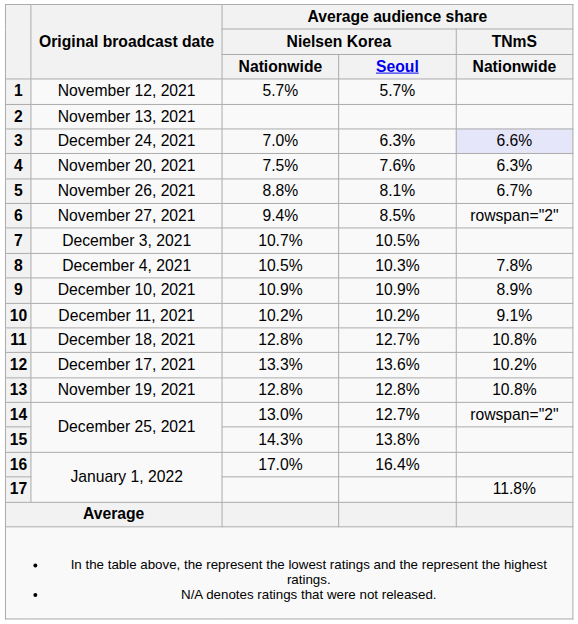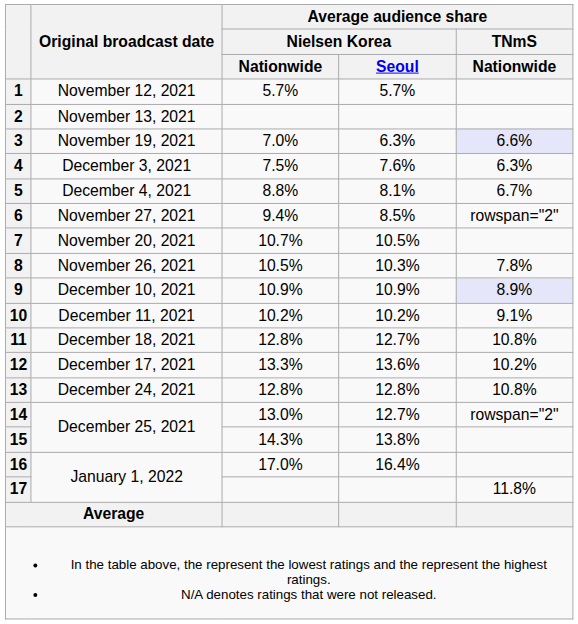(127, 141) December 24, 2021 -> (127, 141) November 19, 2021
(127, 166) November 20, 2021 -> (127, 166) December 3, 2021
(127, 191) November 26, 2021 -> (127, 191) December 4, 2021
(127, 240) December 3, 2021 -> (127, 240) November 20, 2021
(127, 265) December 4, 2021 -> (127, 265) November 26, 2021
(514, 290) no background -> (514, 290) lavender background
(127, 389) November 19, 2021 -> (127, 389) December 24, 2021
